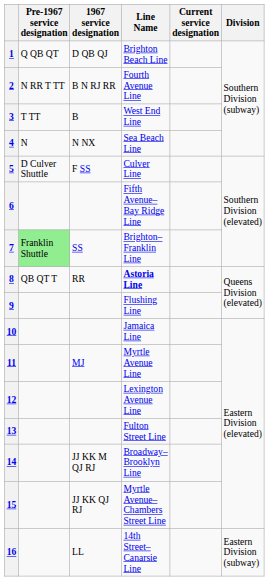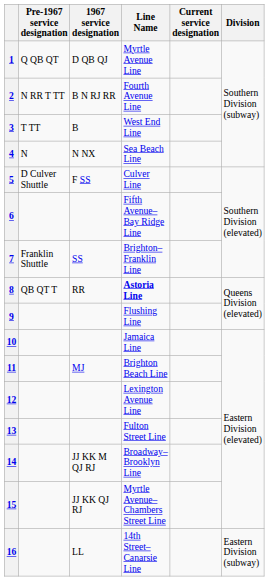(145, 54) Brighton Beach Line -> (138, 59) Myrtle Avenue Line
(37, 248) lightgreen background -> (37, 259) no background
(138, 363) Myrtle Avenue Line -> (145, 368) Brighton Beach Line
